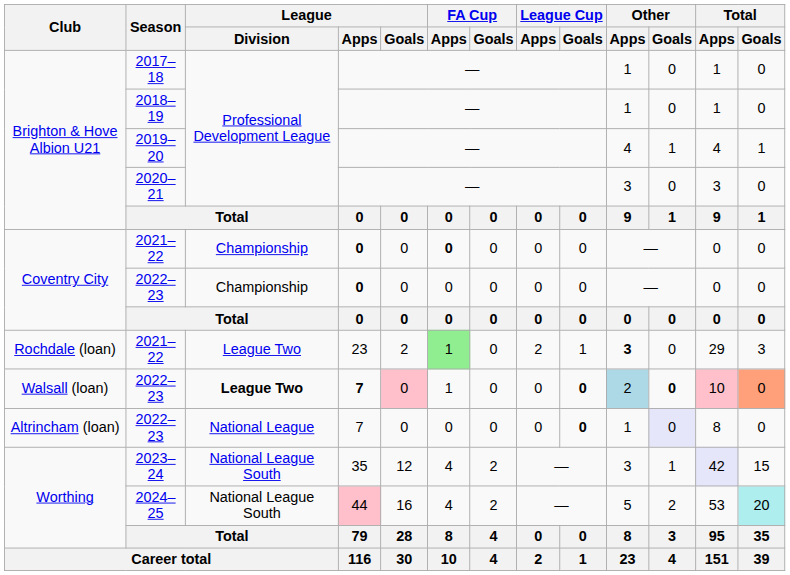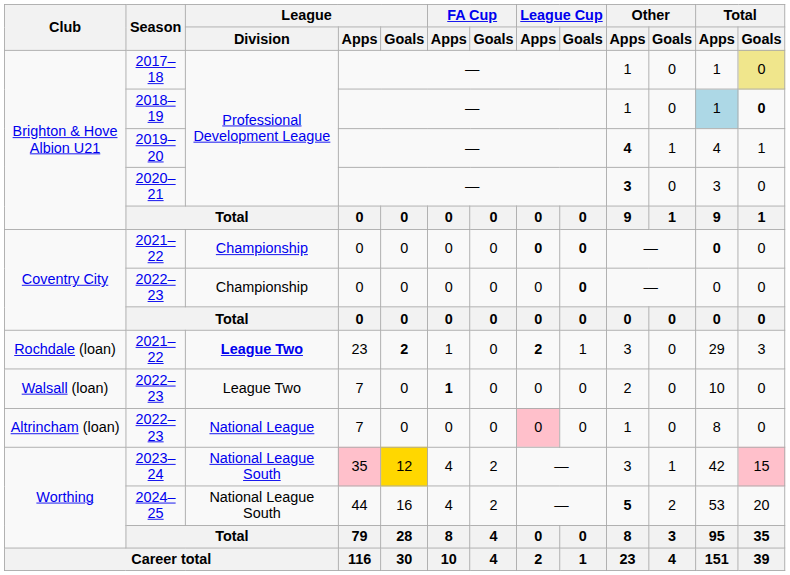(761, 69) no background -> (761, 69) khaki background
(717, 108) no background -> (717, 108) lightblue background
(761, 108) normal -> (761, 108) bold
(627, 147) normal -> (627, 147) bold
(627, 186) normal -> (627, 186) bold
(360, 248) bold -> (360, 248) normal
(449, 248) bold -> (449, 248) normal
(538, 248) normal -> (538, 248) bold
(583, 248) normal -> (583, 248) bold
(717, 248) normal -> (717, 248) bold
(360, 287) bold -> (360, 287) normal
(583, 287) normal -> (583, 287) bold
(262, 349) normal -> (262, 349) bold
(404, 349) normal -> (404, 349) bold
(449, 349) lightgreen background -> (449, 349) no background
(538, 349) normal -> (538, 349) bold
(627, 349) bold -> (627, 349) normal
(262, 388) bold -> (262, 388) normal
(360, 388) bold -> (360, 388) normal
(404, 388) pink background -> (404, 388) no background
(449, 388) normal -> (449, 388) bold
(583, 388) bold -> (583, 388) normal
(627, 388) lightblue background -> (627, 388) no background
(672, 388) bold -> (672, 388) normal
(717, 388) pink background -> (717, 388) no background
(761, 388) lightsalmon background -> (761, 388) no background
(538, 427) no background -> (538, 427) pink background
(583, 427) bold -> (583, 427) normal
(672, 427) lavender background -> (672, 427) no background
(360, 466) no background -> (360, 466) pink background
(404, 466) no background -> (404, 466) gold background
(717, 466) lavender background -> (717, 466) no background
(761, 466) no background -> (761, 466) pink background
(360, 505) pink background -> (360, 505) no background
(627, 505) normal -> (627, 505) bold
(761, 505) paleturquoise background -> (761, 505) no background
